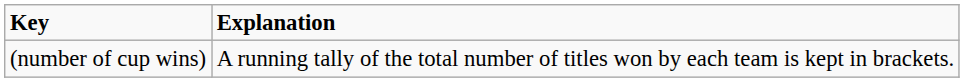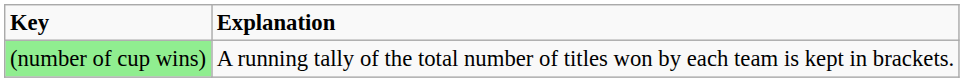(108, 58) no background -> (108, 58) lightgreen background
